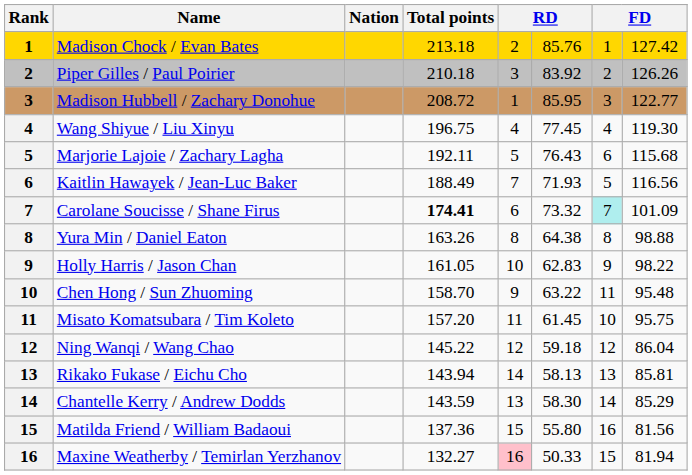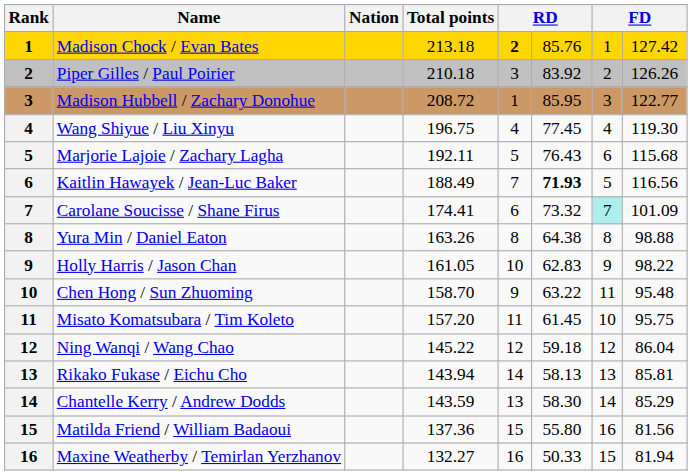(515, 45) normal -> (515, 45) bold
(562, 182) normal -> (562, 182) bold
(451, 210) bold -> (451, 210) normal
(515, 456) pink background -> (515, 456) no background
